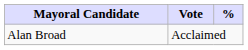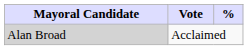(37, 34) no background -> (37, 34) lightgrey background
